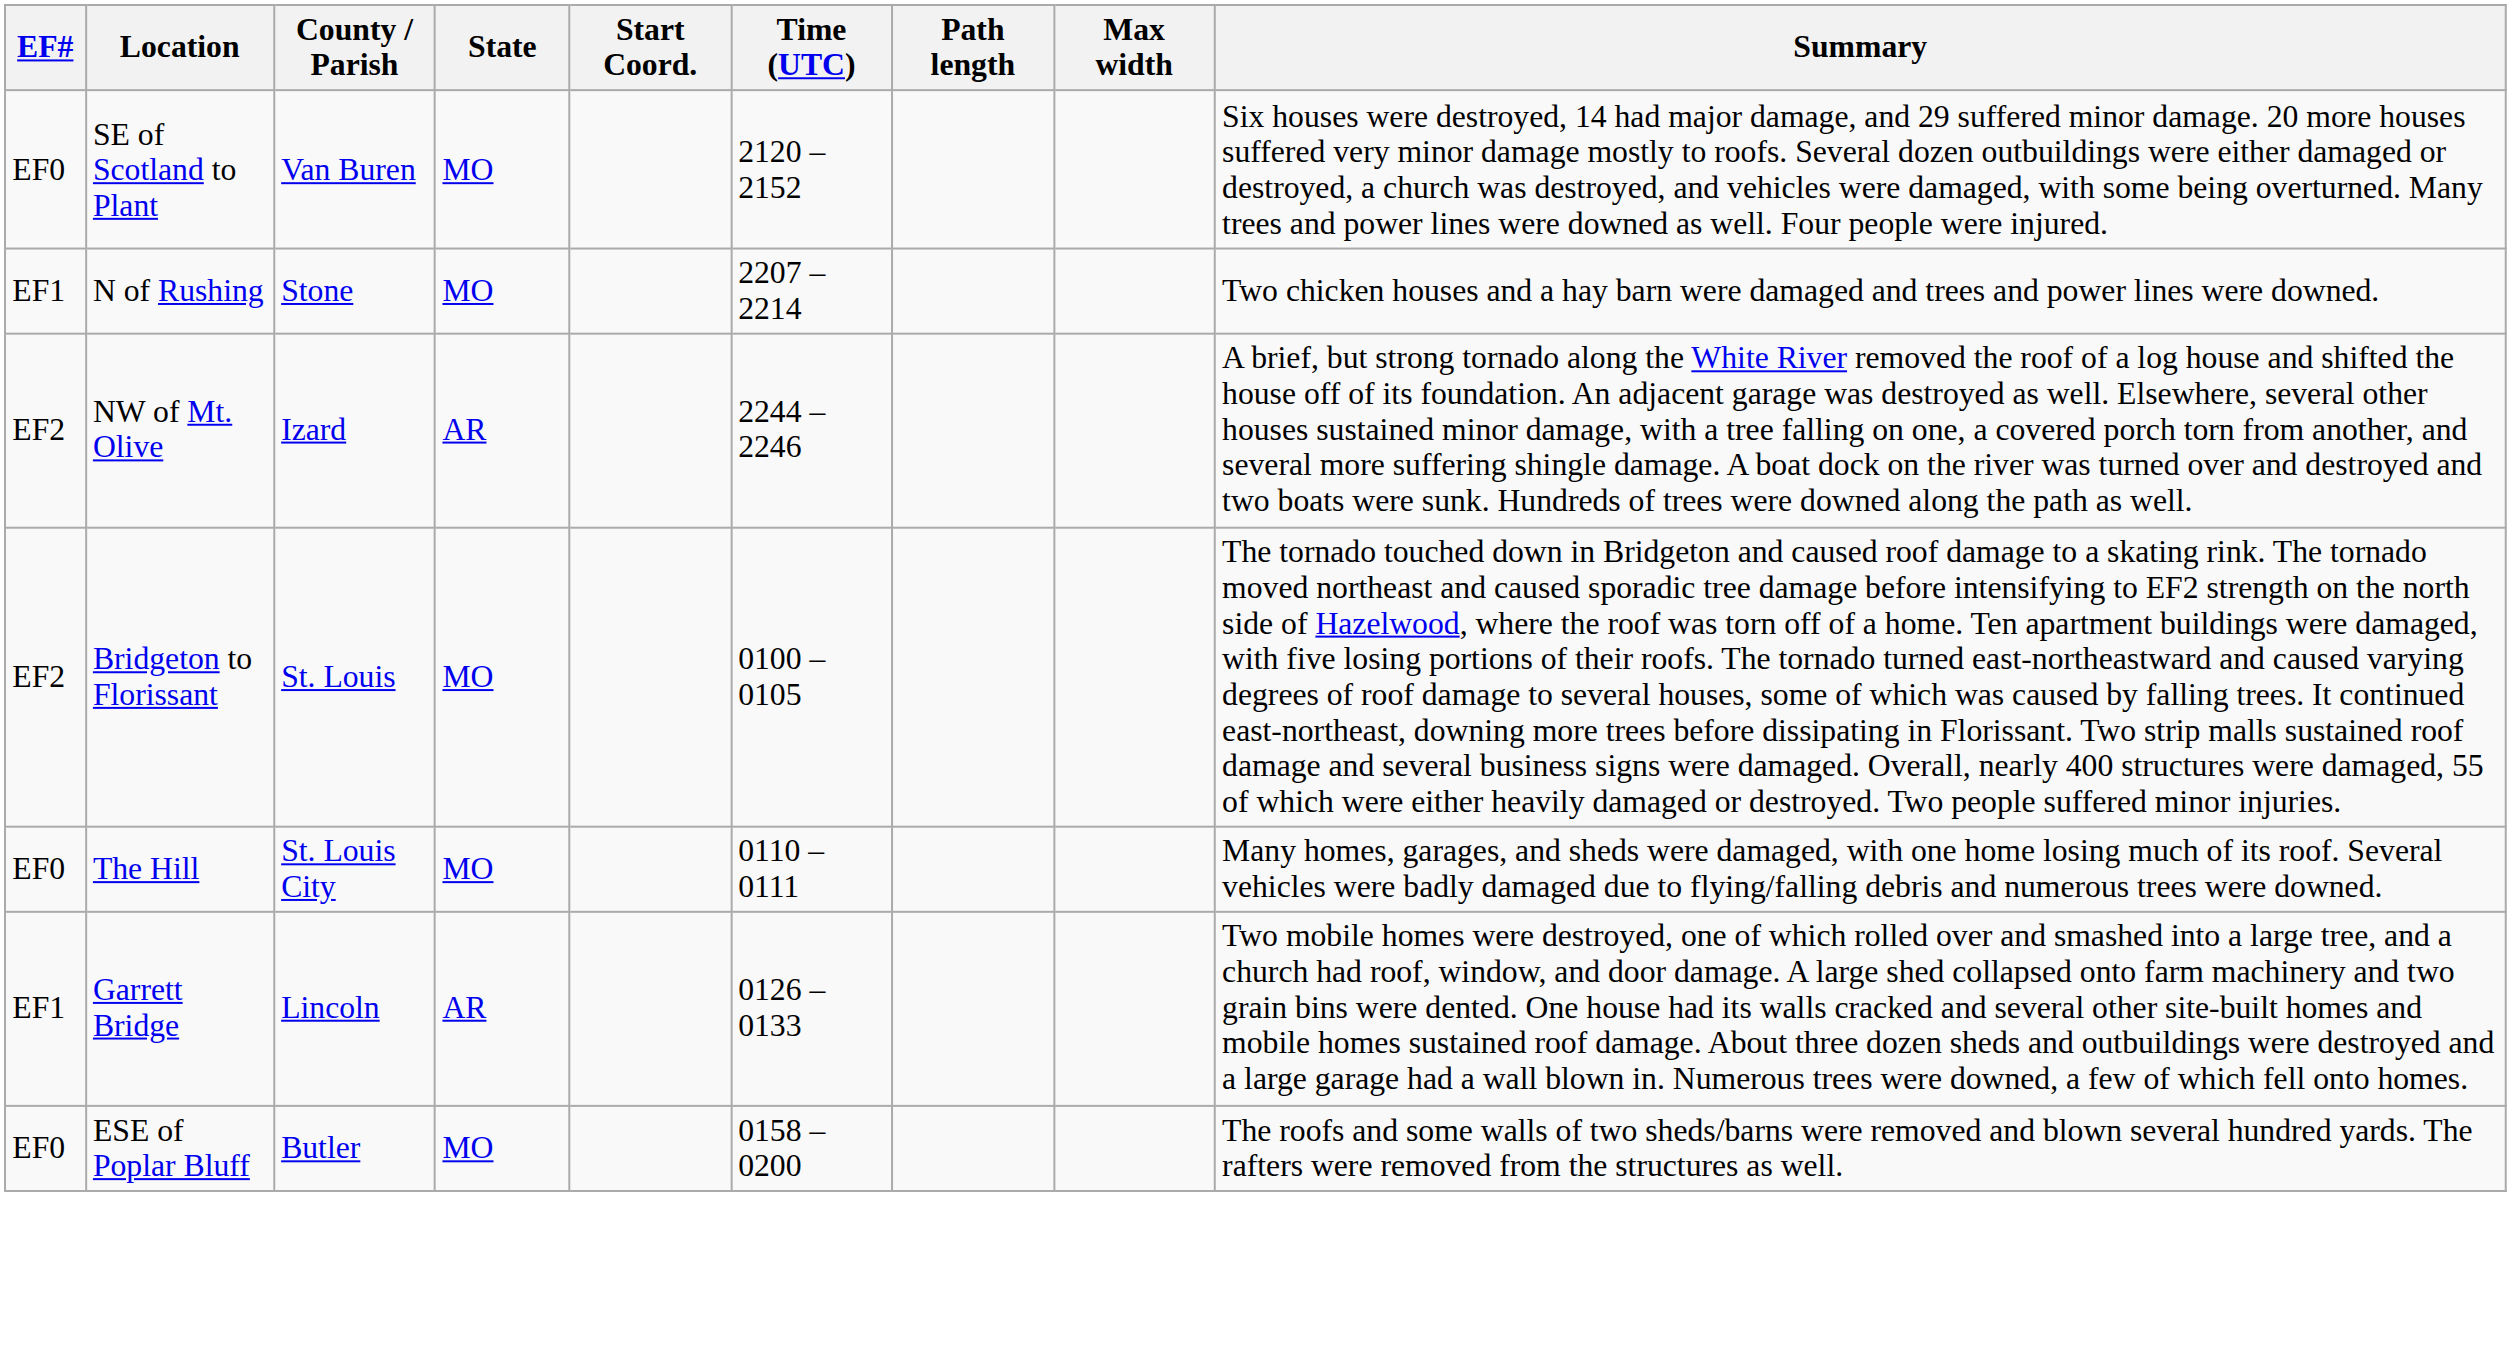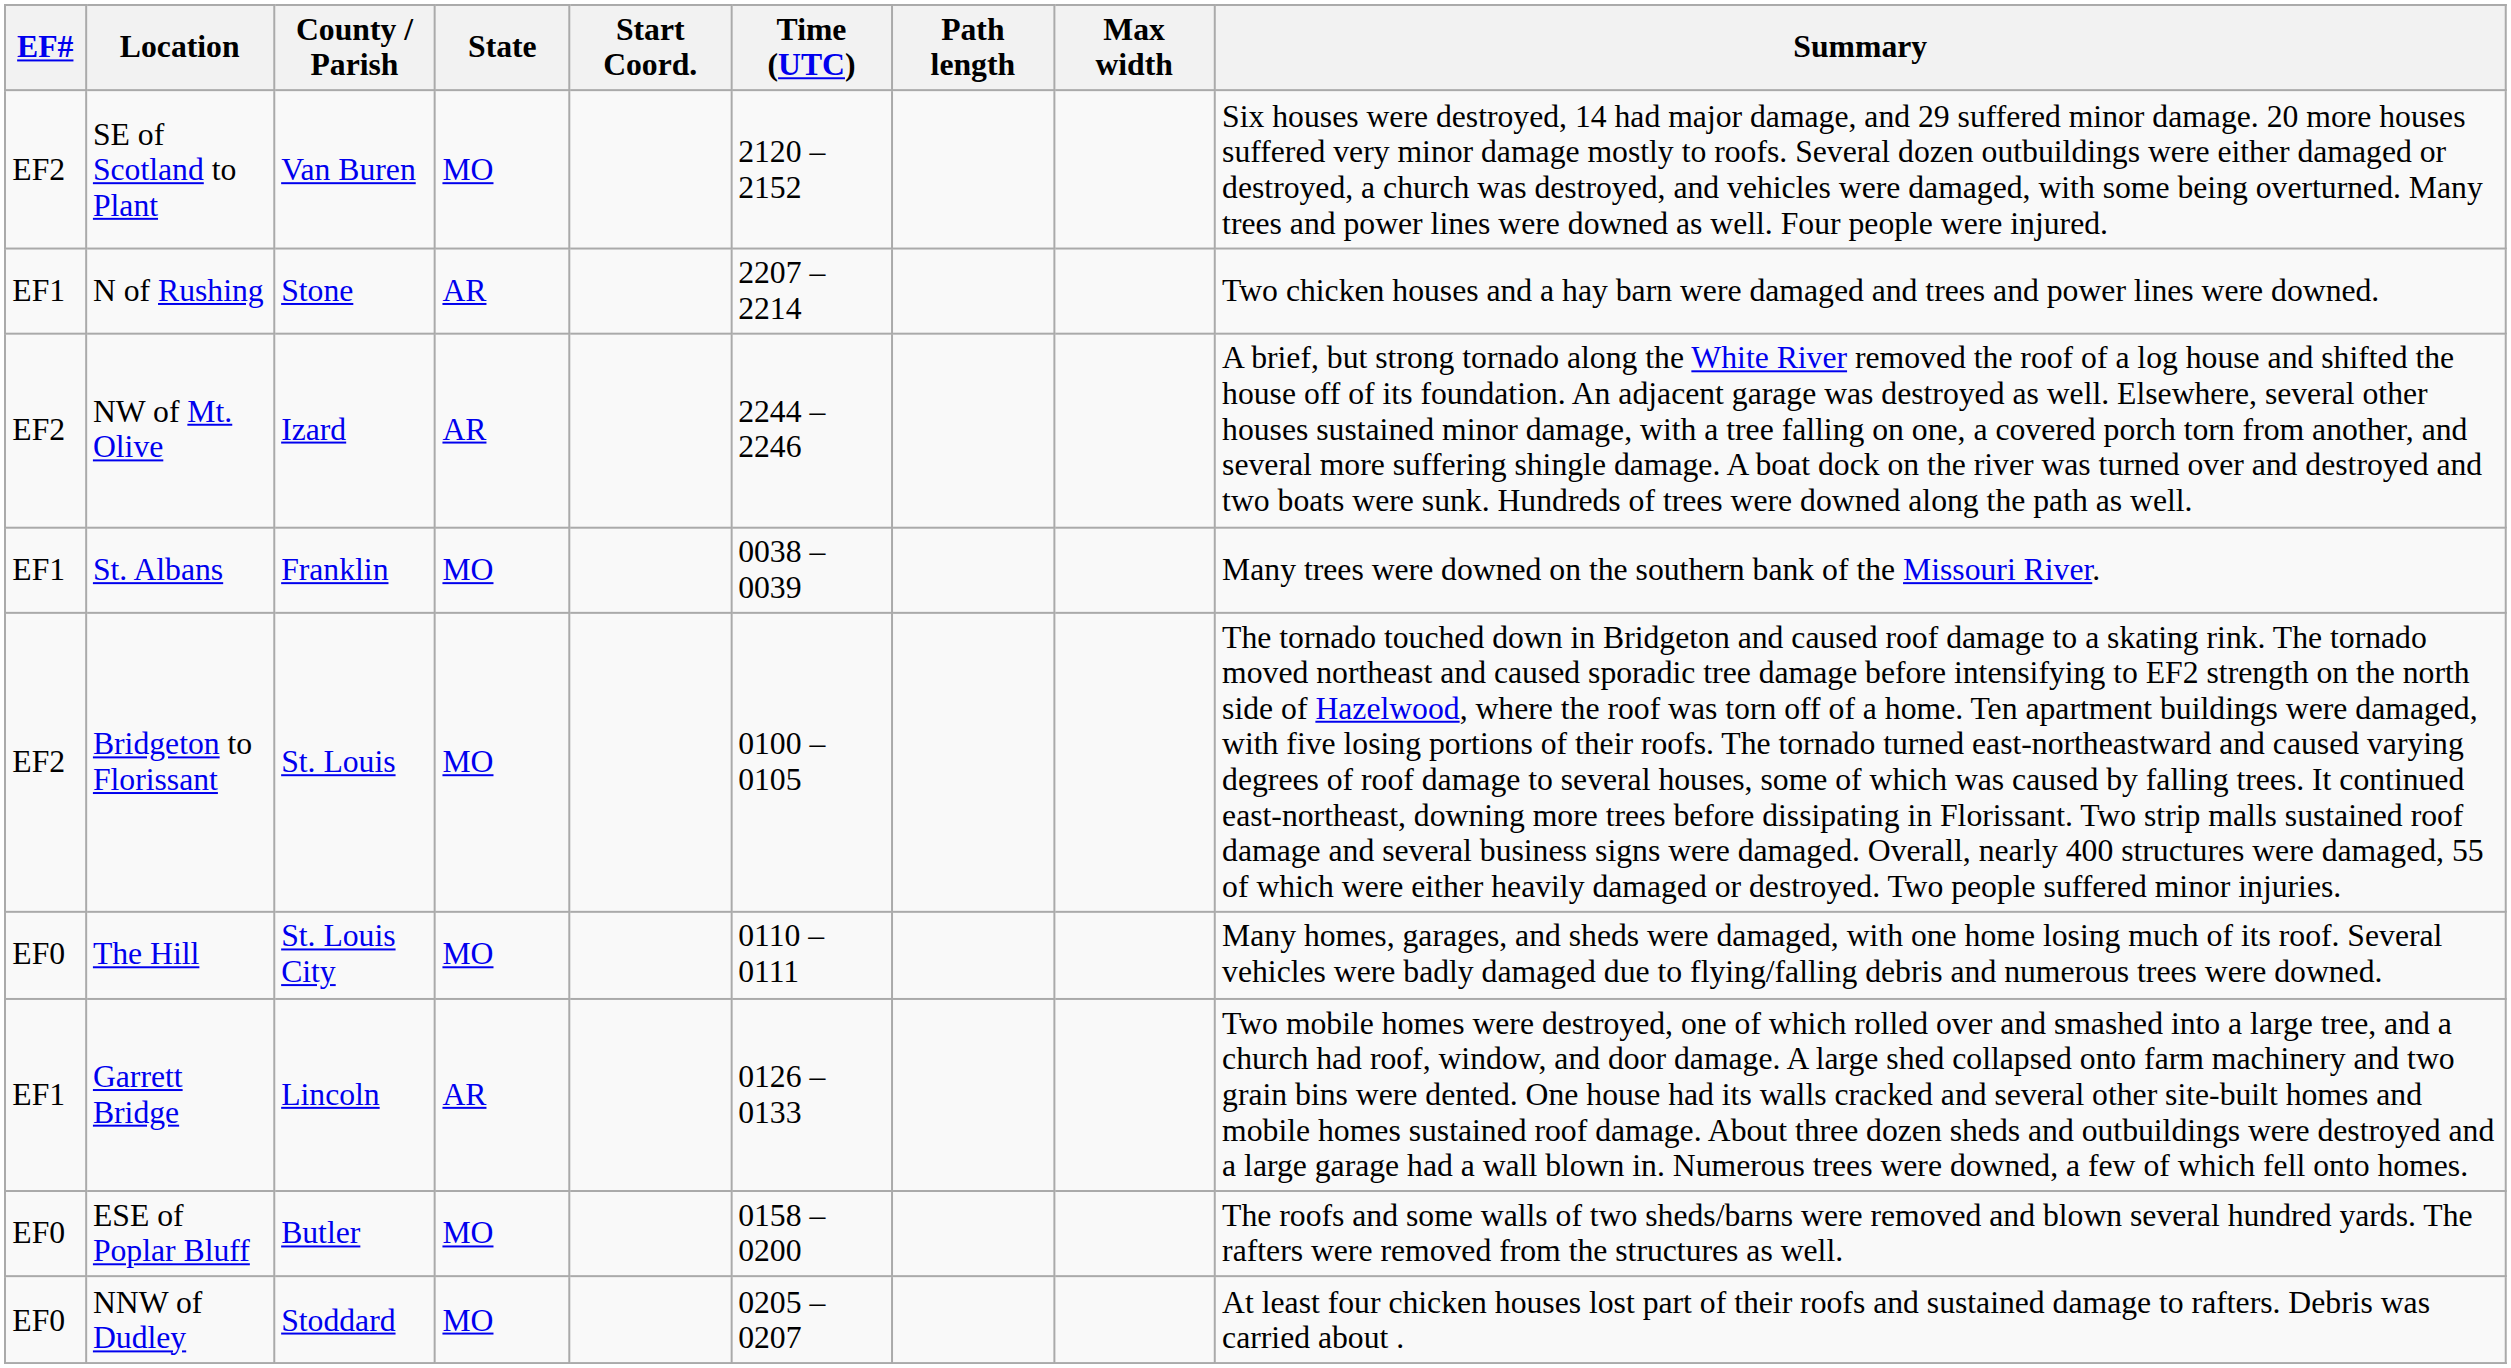(39, 168) EF0 -> (39, 168) EF2
(468, 290) MO -> (464, 290) AR
+ row: (158, 569)
+ row: (148, 1319)
